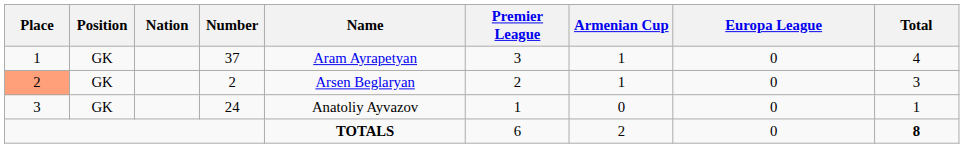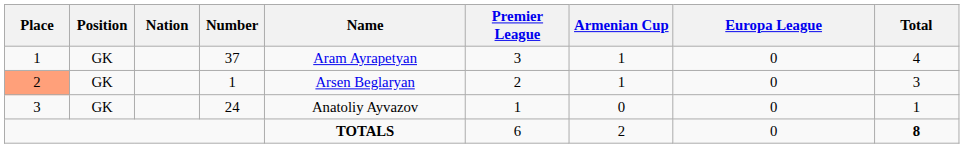(232, 82) 2 -> (232, 82) 1
